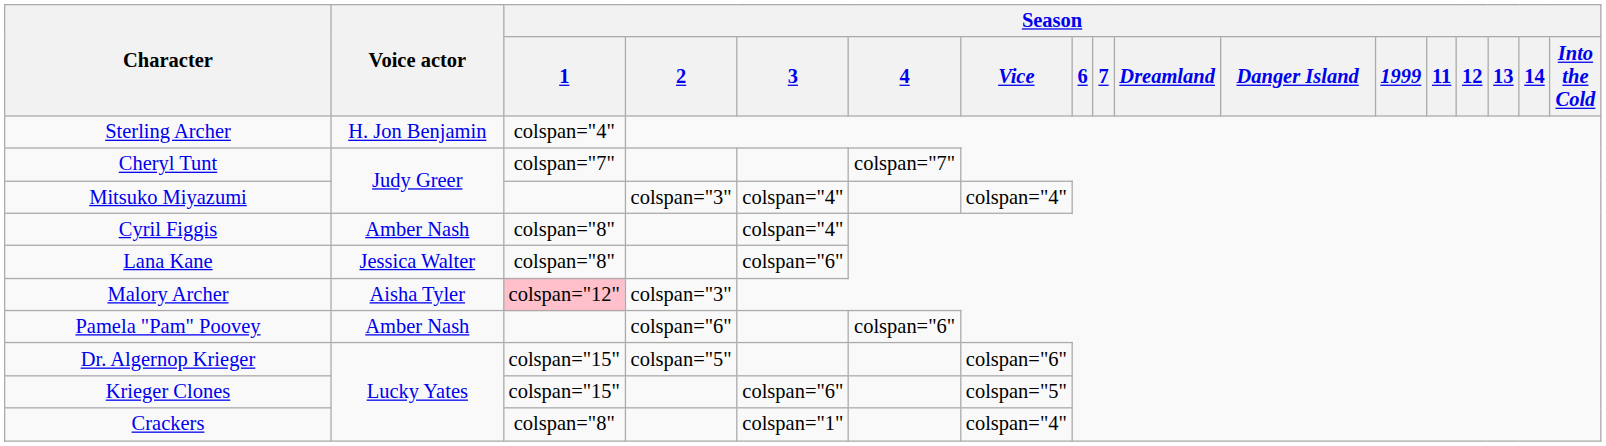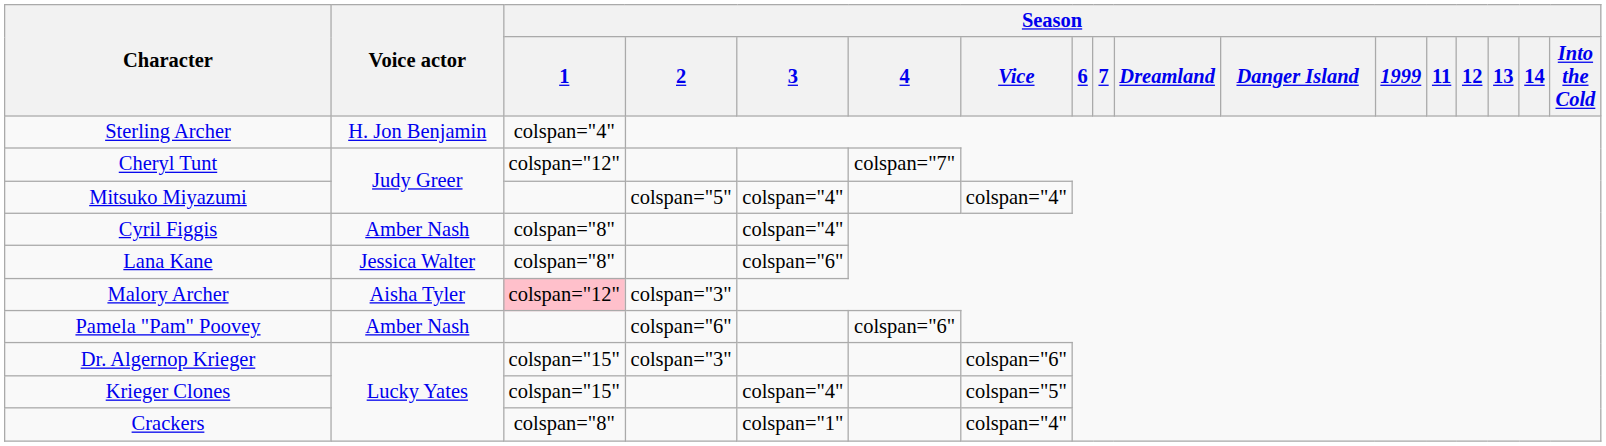(564, 164) colspan="7" -> (564, 164) colspan="12"
(681, 196) colspan="3" -> (681, 196) colspan="5"
(681, 359) colspan="5" -> (681, 359) colspan="3"
(793, 391) colspan="6" -> (793, 391) colspan="4"
